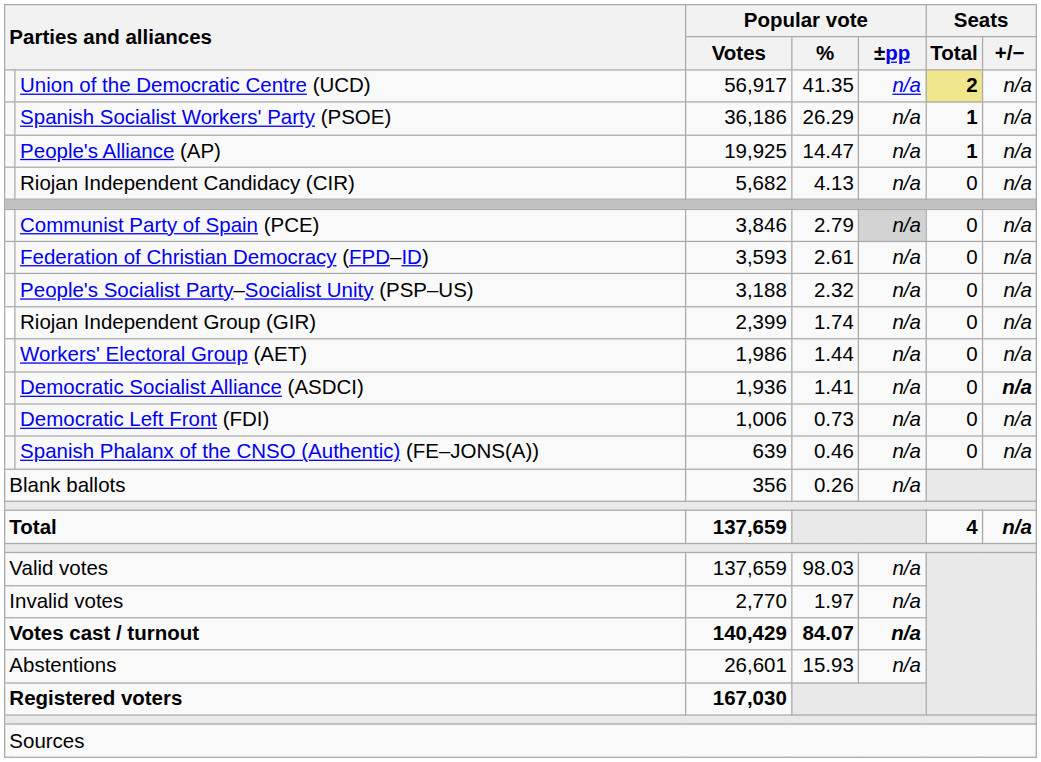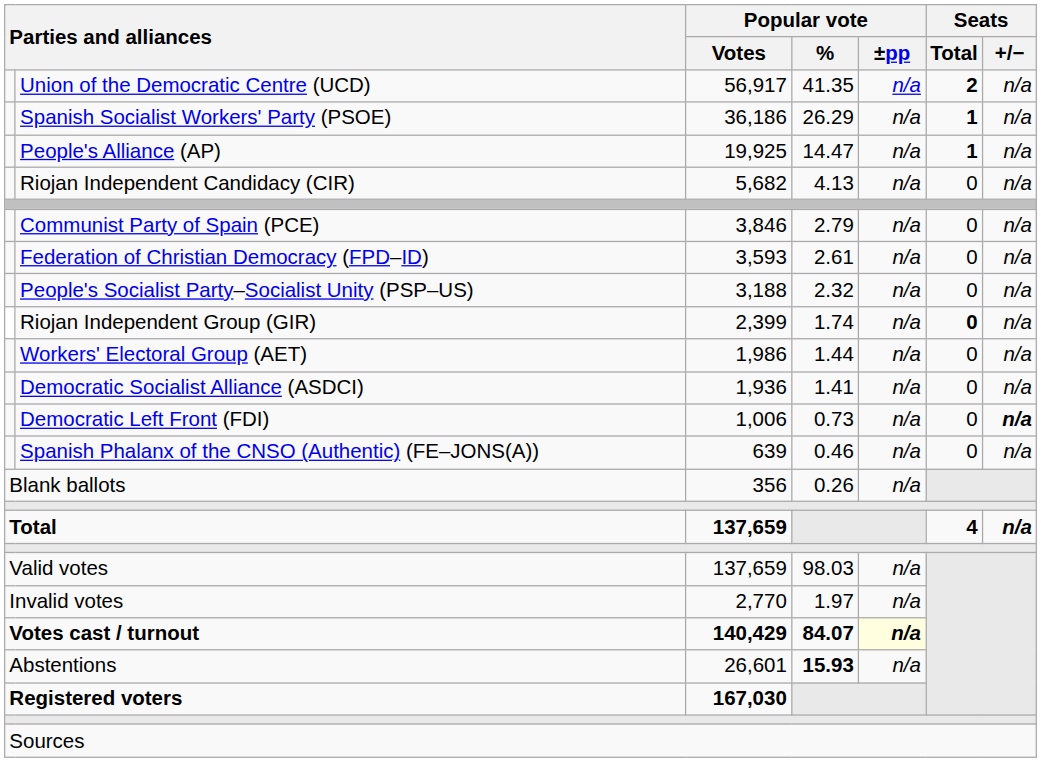(972, 85) khaki background -> (972, 85) no background
(907, 225) lightgrey background -> (907, 225) no background
(972, 322) normal -> (972, 322) bold
(1017, 387) bold -> (1018, 387) normal
(1018, 419) normal -> (1017, 419) bold
(906, 633) no background -> (906, 633) lightyellow background
(828, 666) normal -> (828, 666) bold
